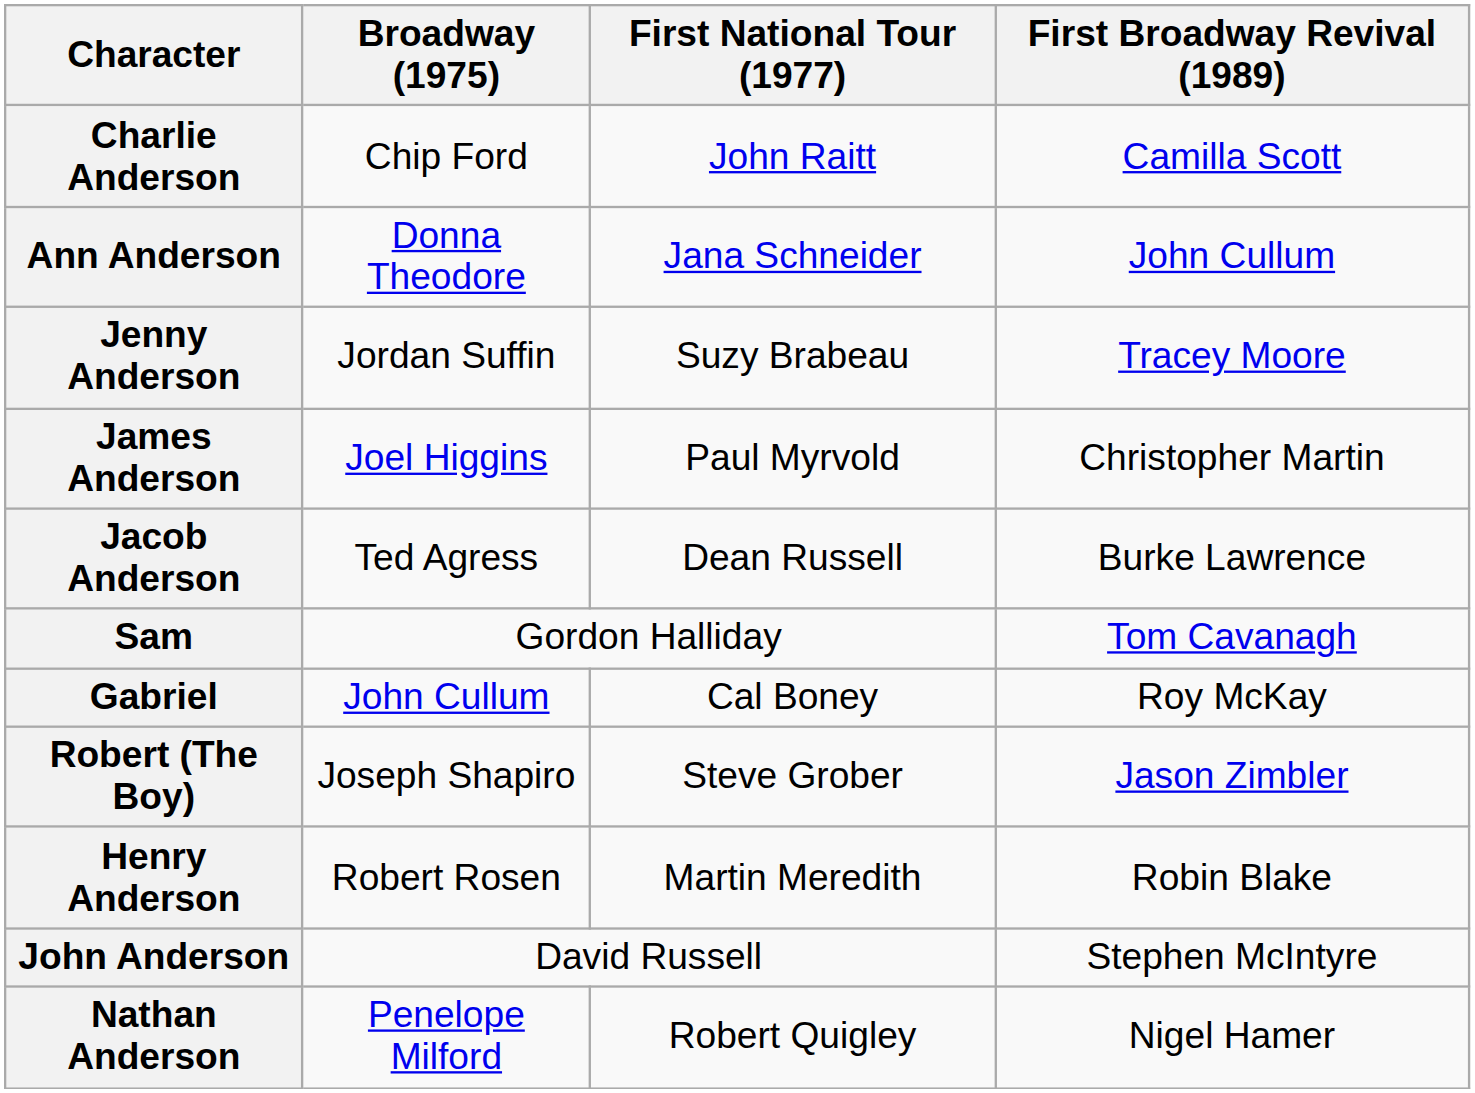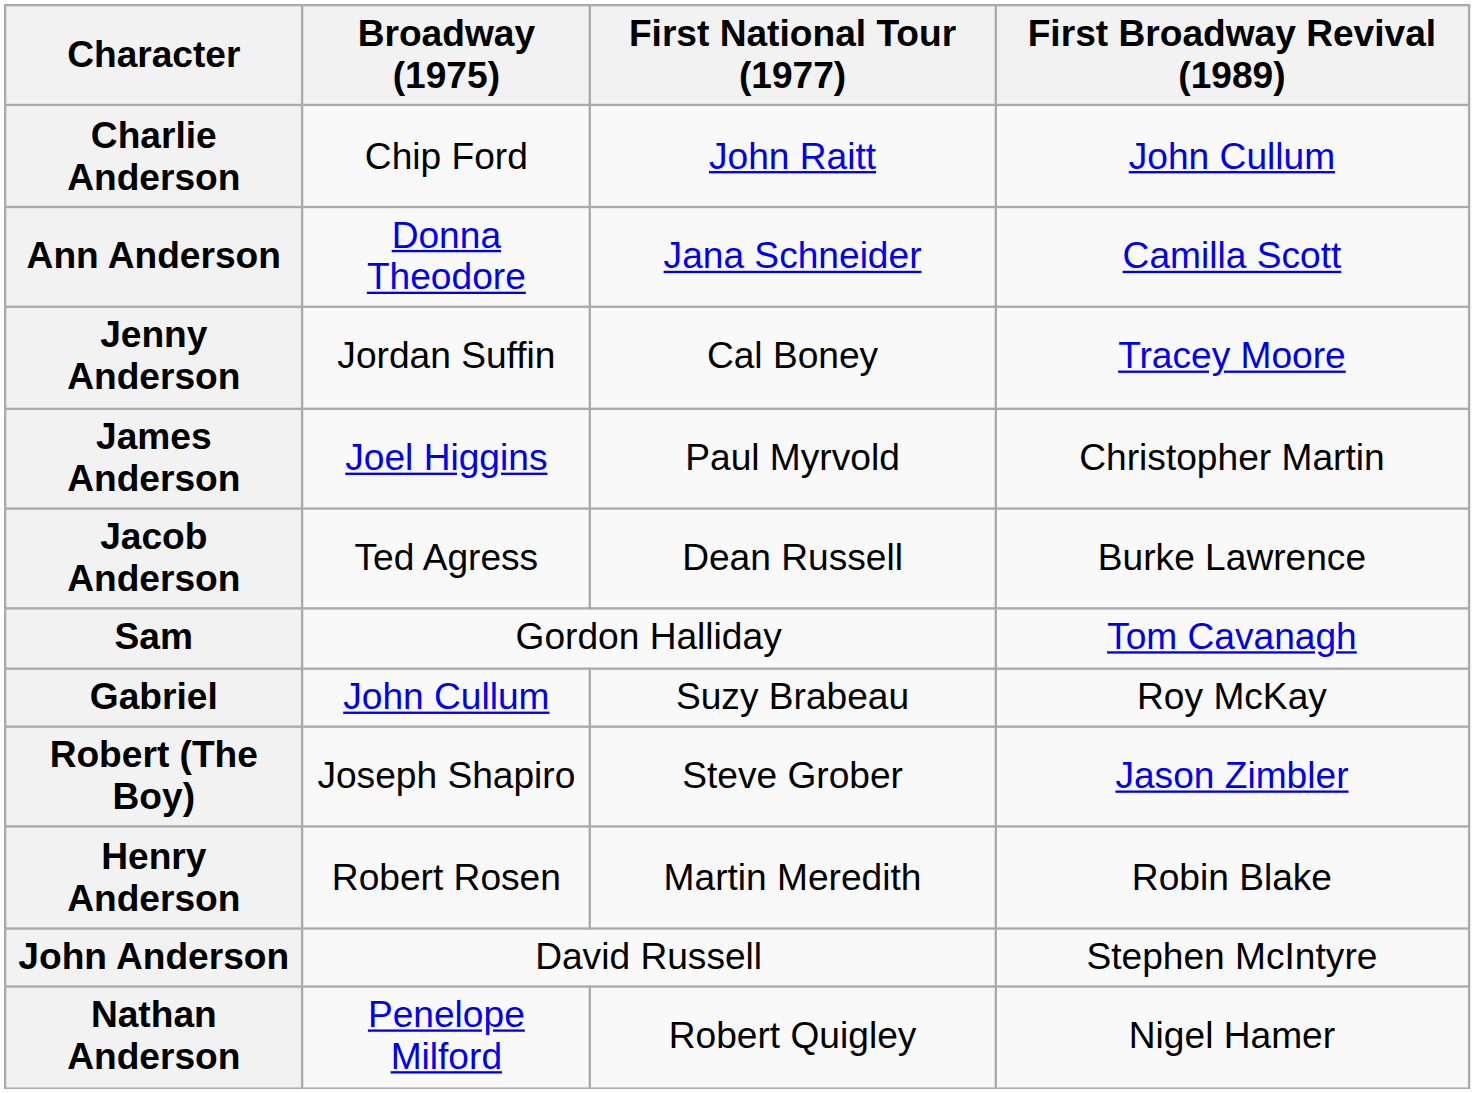(1232, 155) Camilla Scott -> (1232, 155) John Cullum
(1232, 256) John Cullum -> (1232, 256) Camilla Scott
(793, 356) Suzy Brabeau -> (793, 356) Cal Boney
(793, 696) Cal Boney -> (793, 696) Suzy Brabeau
